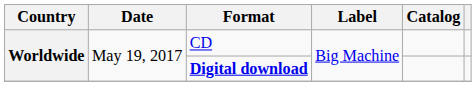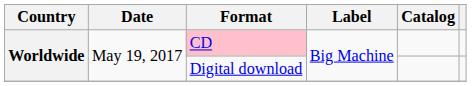(201, 42) no background -> (201, 42) pink background
(249, 68) bold -> (246, 68) normal
